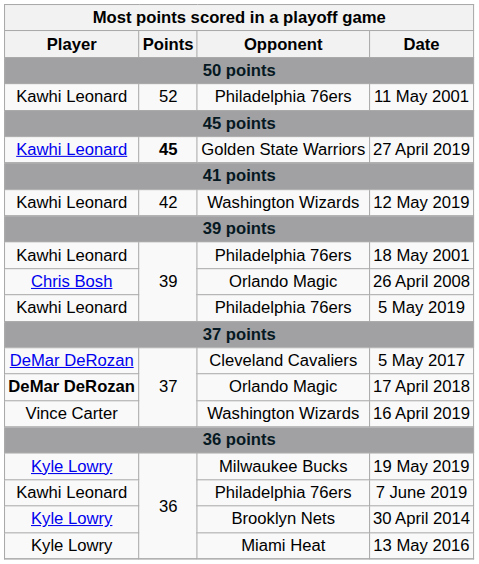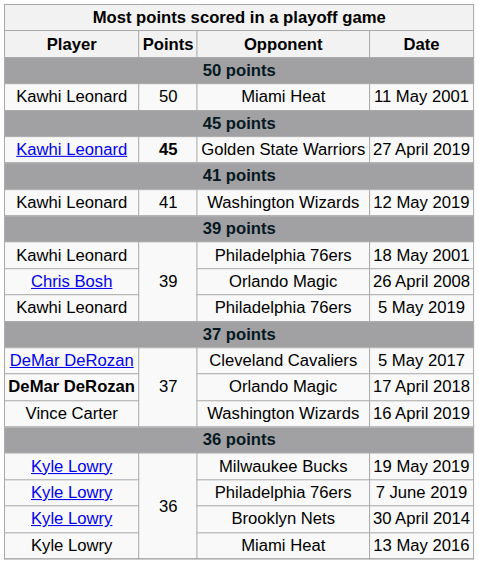(168, 96) 52 -> (168, 96) 50
(283, 96) Philadelphia 76ers -> (283, 96) Miami Heat
(168, 202) 42 -> (168, 202) 41
(72, 492) Kawhi Leonard -> (72, 492) Kyle Lowry
